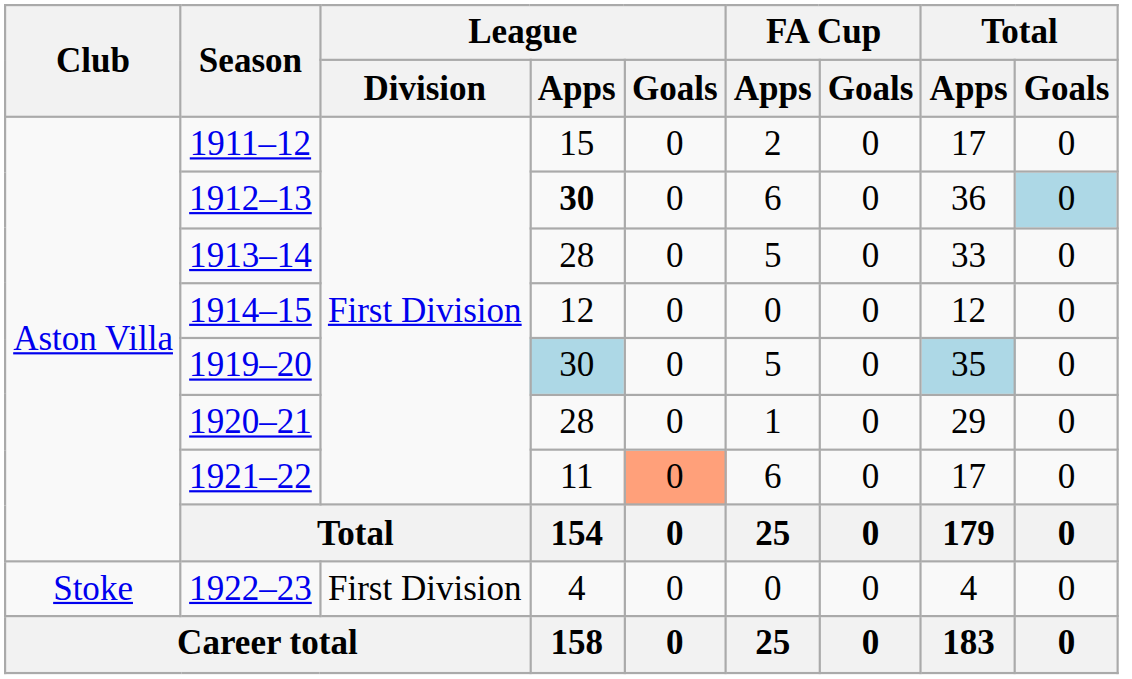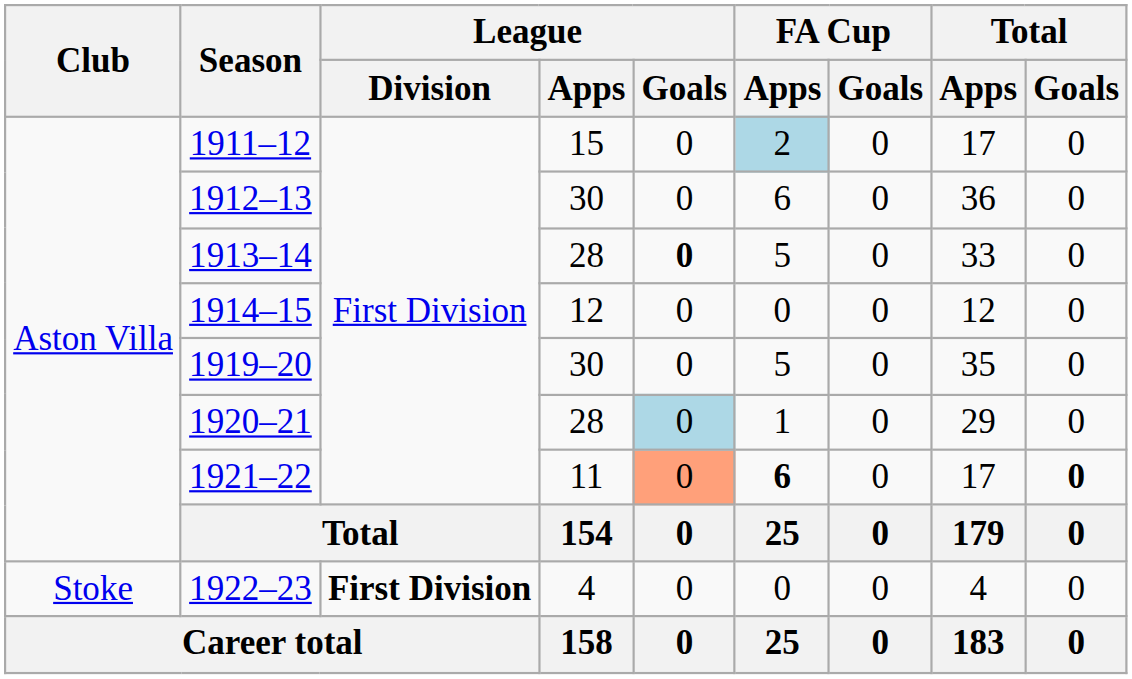(773, 143) no background -> (782, 143) lightblue background
(577, 198) bold -> (586, 198) normal
(1067, 198) lightblue background -> (1076, 198) no background
(675, 254) normal -> (684, 254) bold
(577, 365) lightblue background -> (586, 365) no background
(969, 365) lightblue background -> (978, 365) no background
(675, 421) no background -> (684, 421) lightblue background
(773, 476) normal -> (782, 476) bold
(1067, 476) normal -> (1076, 476) bold
(425, 587) normal -> (430, 587) bold
